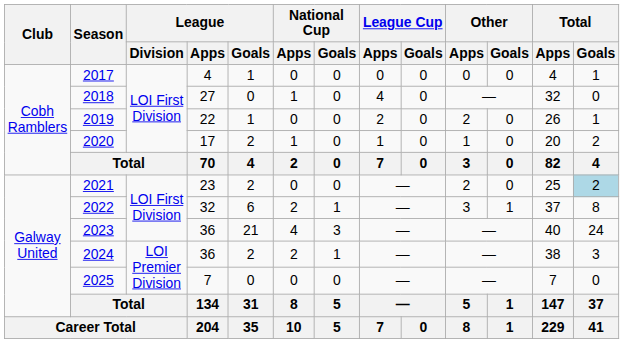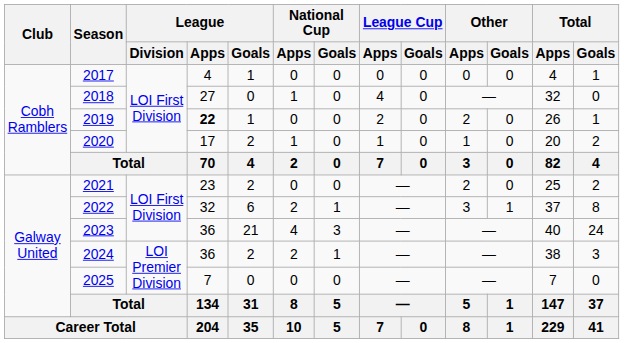(208, 119) normal -> (208, 119) bold
(596, 185) lightblue background -> (596, 185) no background
